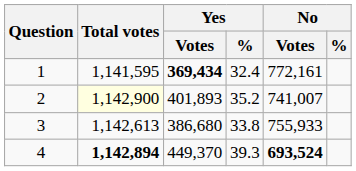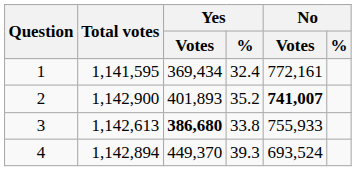(195, 71) bold -> (195, 71) normal
(125, 98) lightyellow background -> (125, 98) no background
(295, 98) normal -> (295, 98) bold
(195, 125) normal -> (195, 125) bold
(125, 152) bold -> (125, 152) normal
(295, 152) bold -> (295, 152) normal
